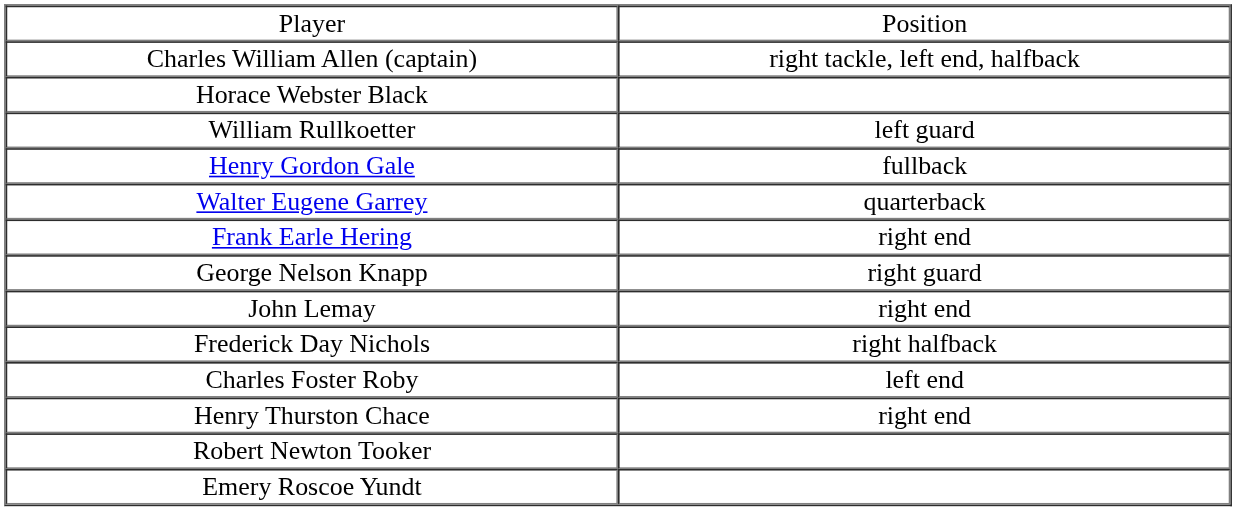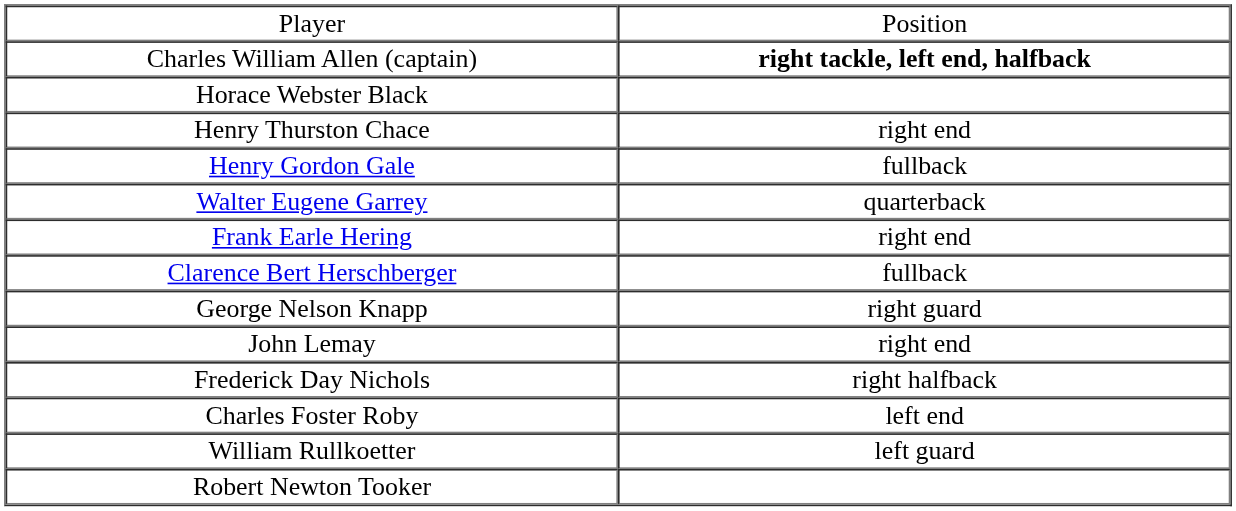(925, 58) normal -> (925, 58) bold
rows swapped: (312, 415) <-> (312, 130)
+ row: (312, 272)
- row: (312, 486)
